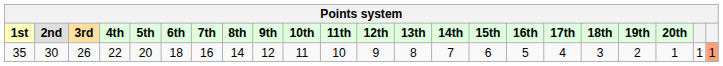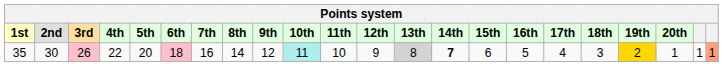(84, 52) no background -> (84, 52) pink background
(176, 52) no background -> (176, 52) pink background
(302, 52) no background -> (302, 52) paleturquoise background
(413, 52) no background -> (413, 52) lightgrey background
(451, 52) normal -> (451, 52) bold
(637, 52) no background -> (637, 52) gold background
